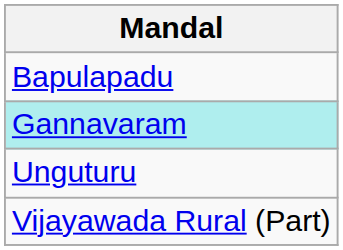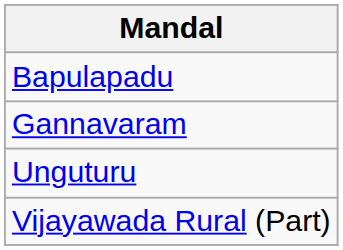(99, 124) paleturquoise background -> (99, 124) no background
